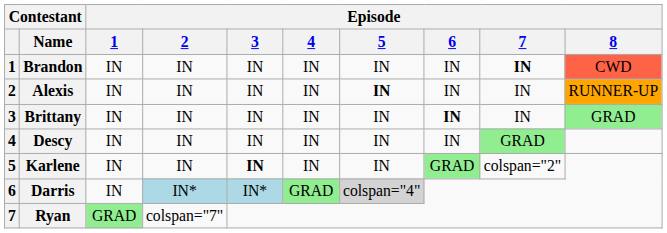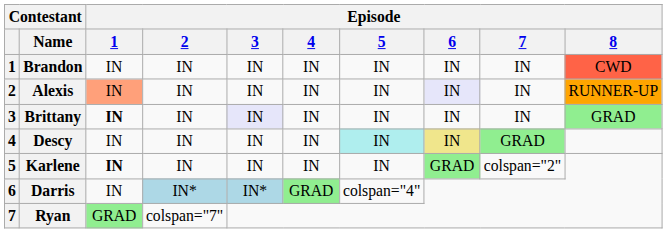(522, 66) bold -> (522, 66) normal
(114, 91) no background -> (114, 91) lightsalmon background
(382, 91) bold -> (382, 91) normal
(452, 91) no background -> (452, 91) lavender background
(114, 116) normal -> (114, 116) bold
(255, 116) no background -> (255, 116) lavender background
(452, 116) bold -> (452, 116) normal
(382, 141) no background -> (382, 141) paleturquoise background
(452, 141) no background -> (452, 141) khaki background
(114, 166) normal -> (114, 166) bold
(255, 166) bold -> (255, 166) normal
(382, 191) lightgrey background -> (382, 191) no background
